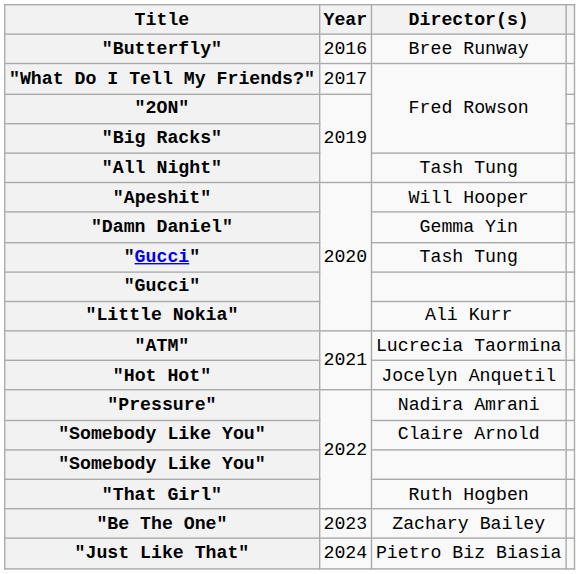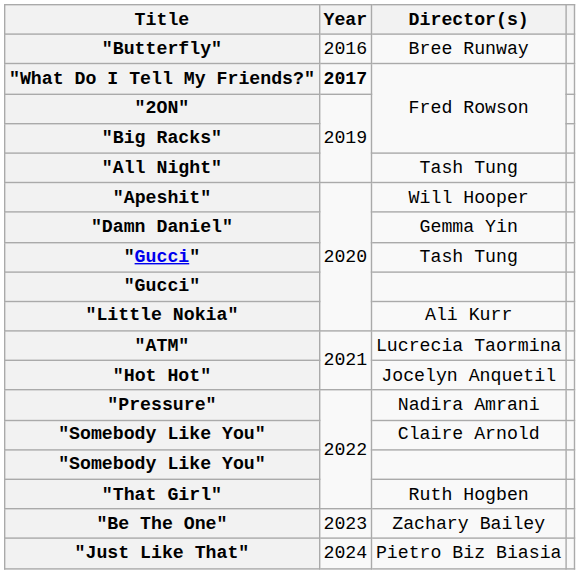(345, 79) normal -> (345, 79) bold
